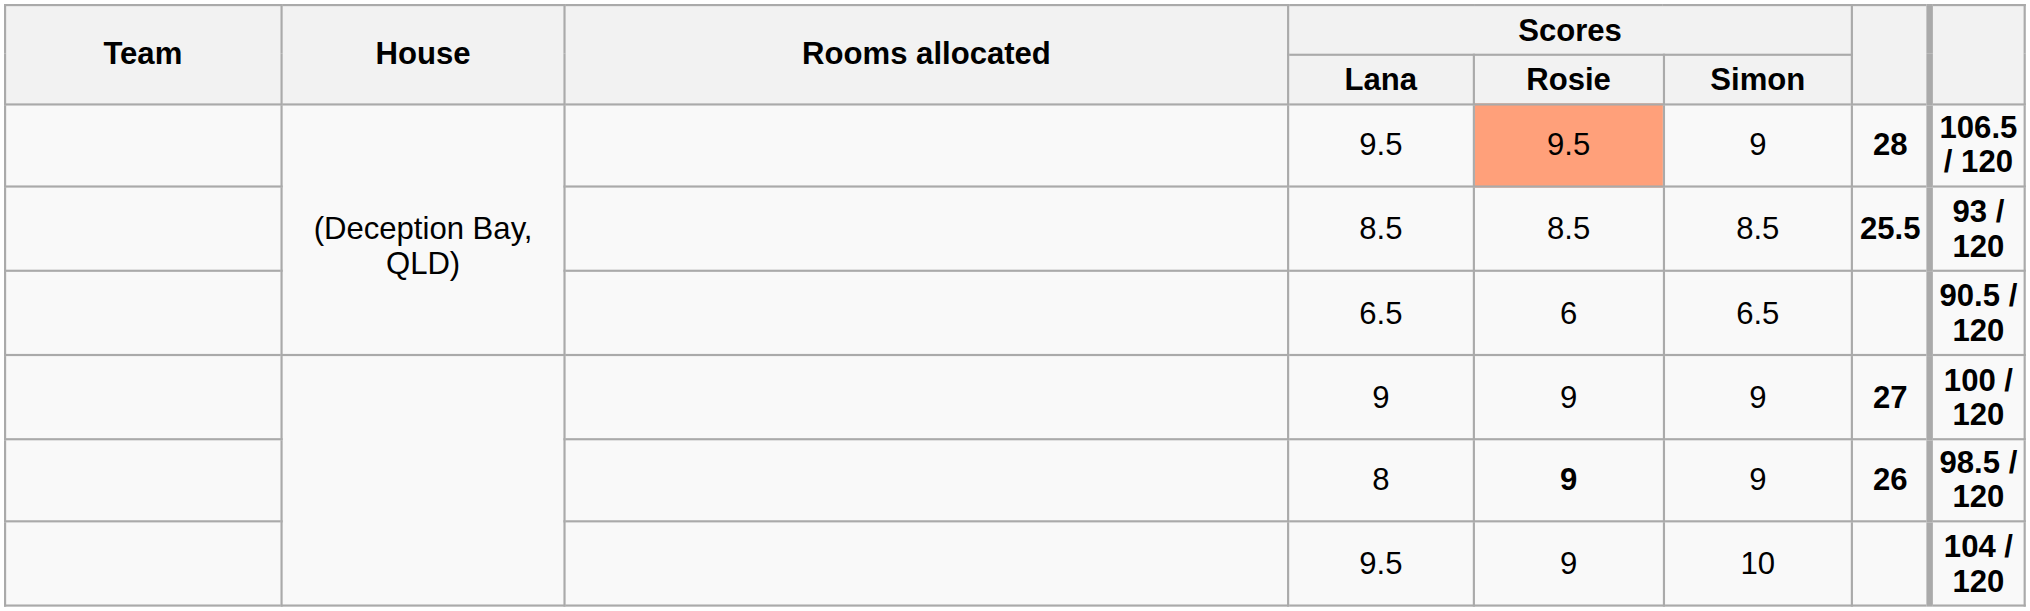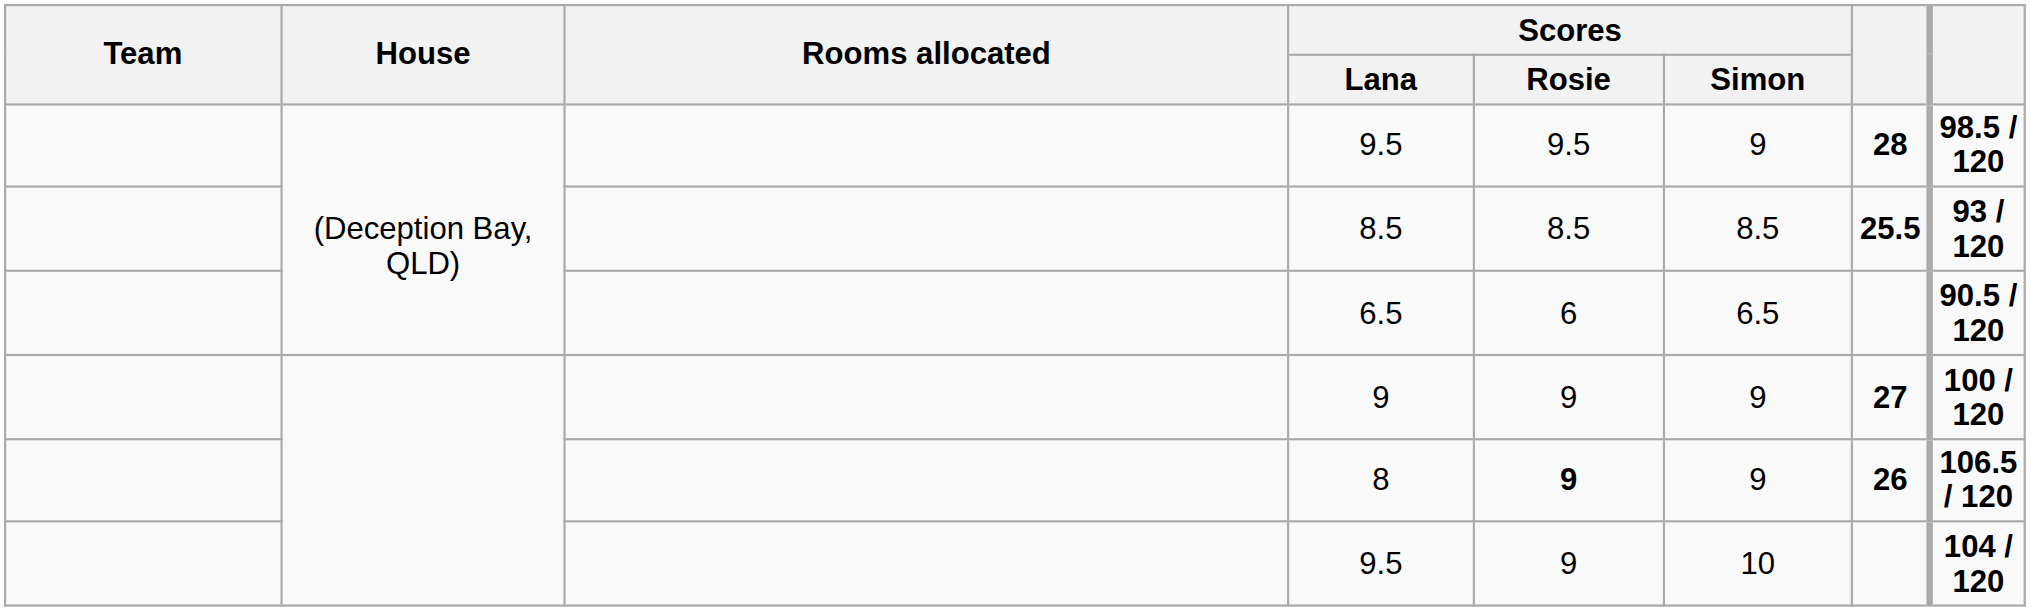(1569, 146) lightsalmon background -> (1569, 146) no background
(1978, 146) 106.5 / 120 -> (1978, 146) 98.5 / 120
(1978, 480) 98.5 / 120 -> (1978, 480) 106.5 / 120
